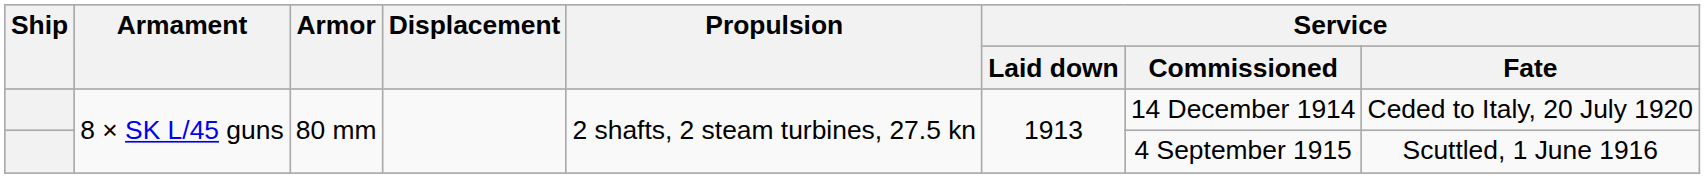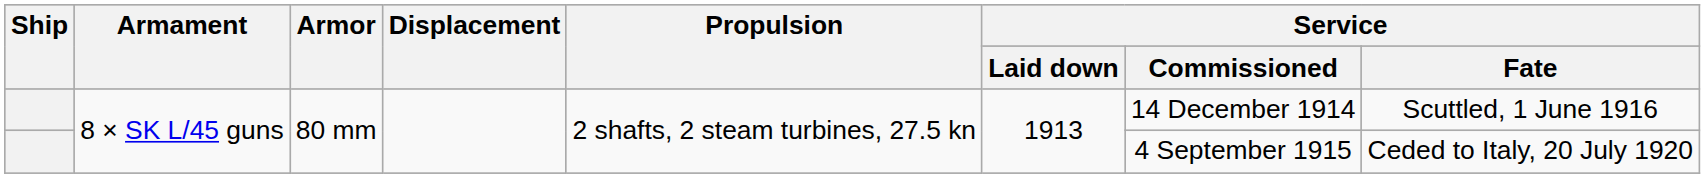(1530, 109) Ceded to Italy, 20 July 1920 -> (1530, 109) Scuttled, 1 June 1916
(1530, 151) Scuttled, 1 June 1916 -> (1530, 151) Ceded to Italy, 20 July 1920
